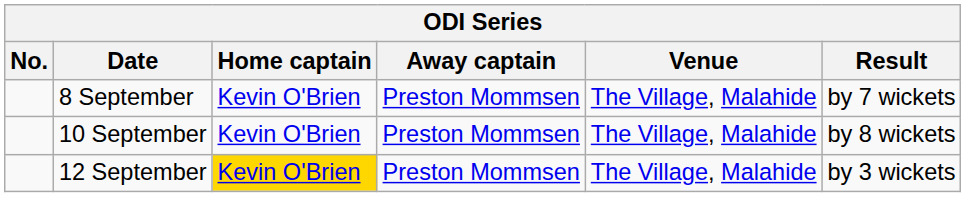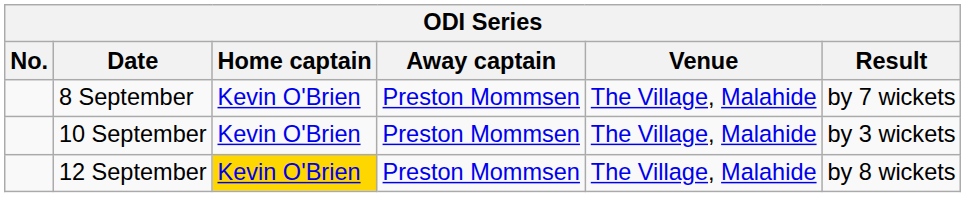(891, 135) by 8 wickets -> (891, 135) by 3 wickets
(891, 172) by 3 wickets -> (891, 172) by 8 wickets
